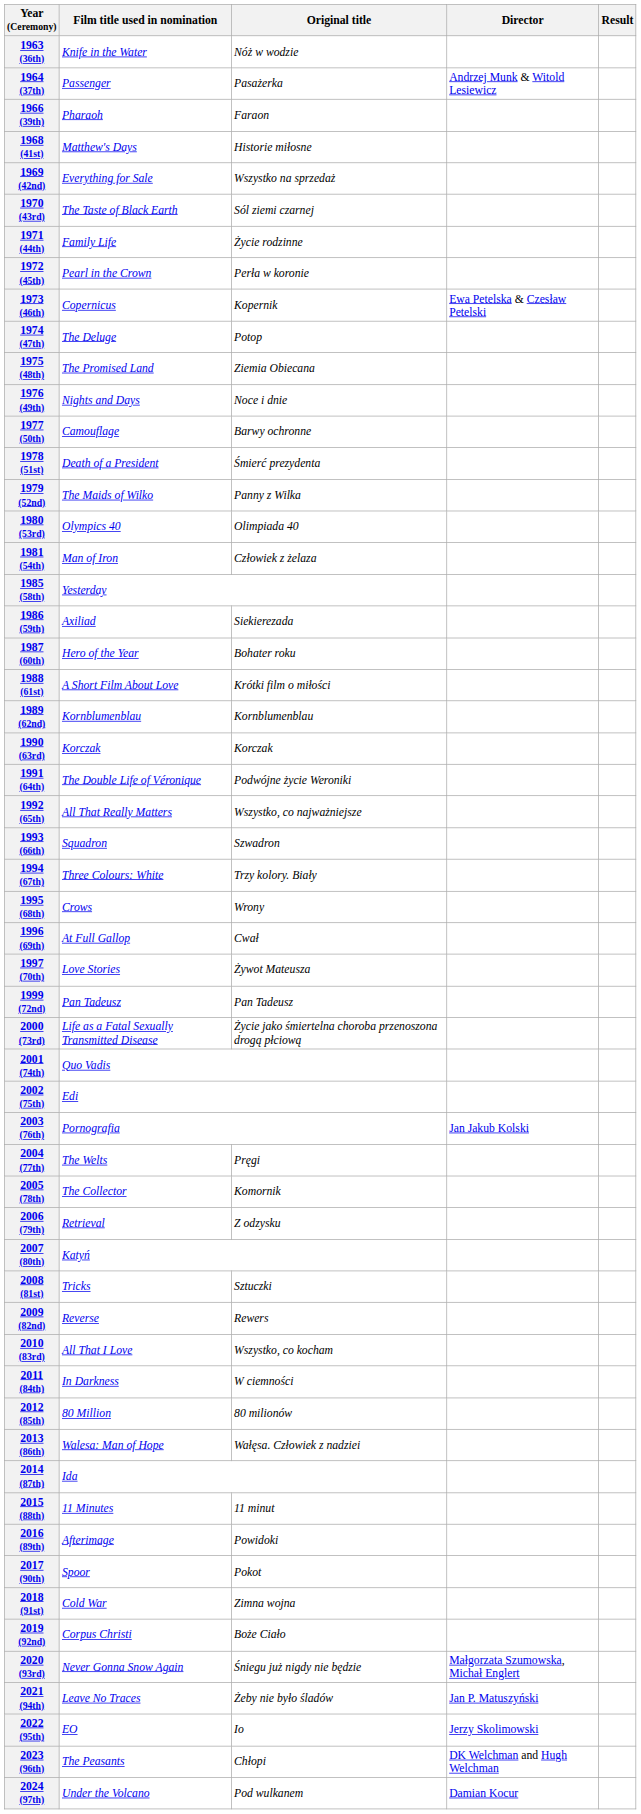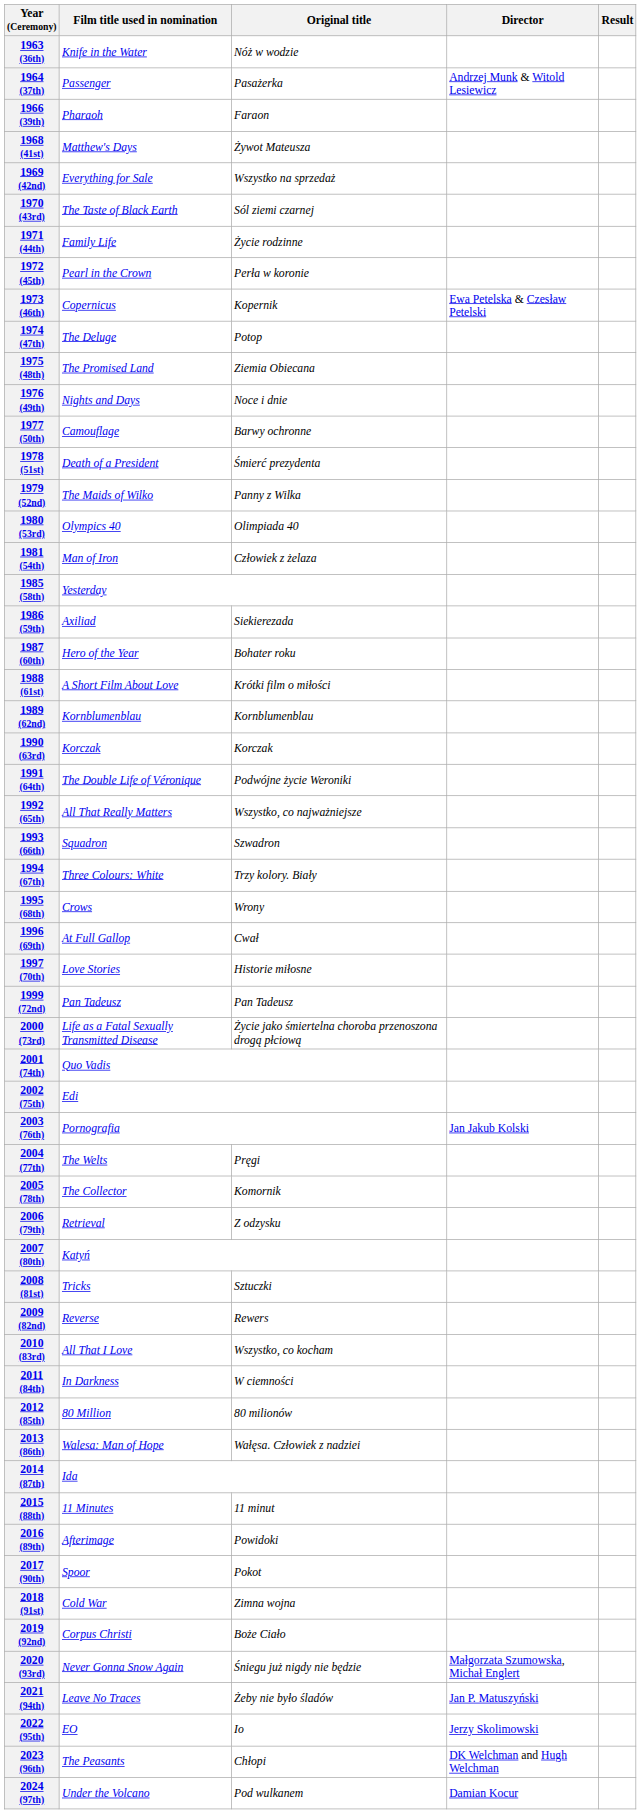(273, 146) Historie miłosne -> (272, 146) Żywot Mateusza
(272, 970) Żywot Mateusza -> (273, 970) Historie miłosne
